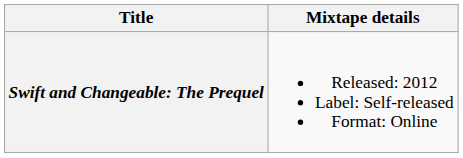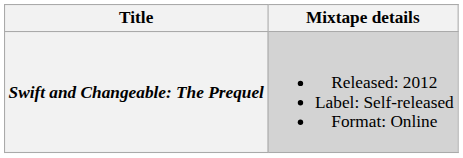(363, 102) no background -> (363, 102) lightgrey background
